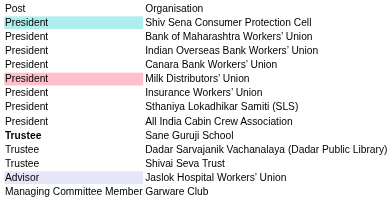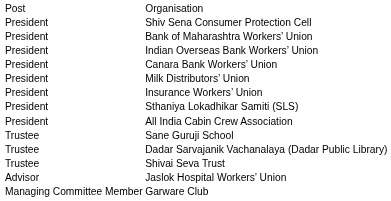(27, 22) paleturquoise background -> (27, 22) no background
(27, 79) pink background -> (27, 79) no background
(23, 135) bold -> (22, 135) normal
(22, 177) lavender background -> (22, 177) no background
